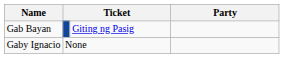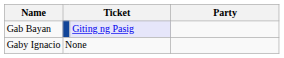(103, 29) no background -> (103, 29) lavender background
